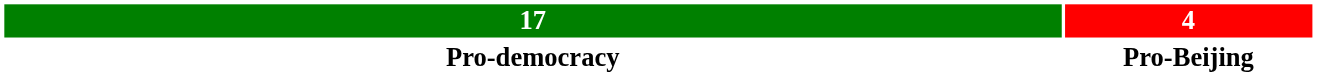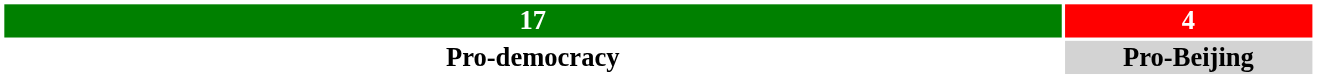(1188, 57) no background -> (1188, 57) lightgrey background
